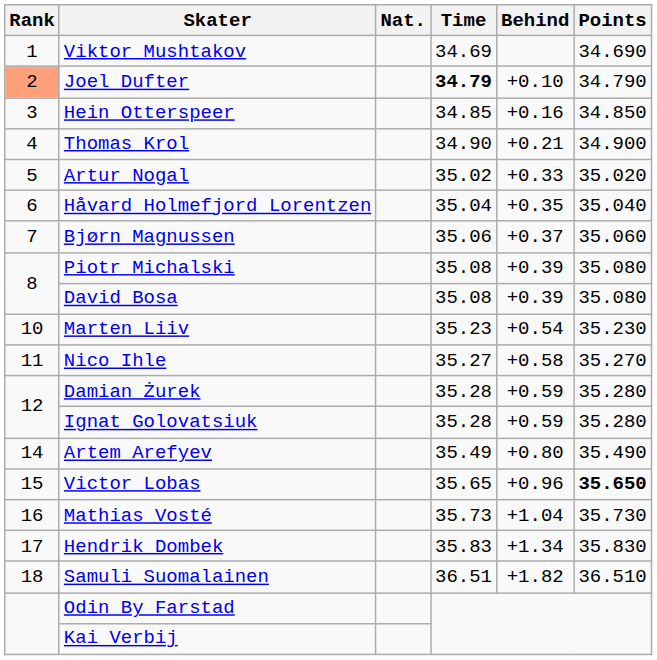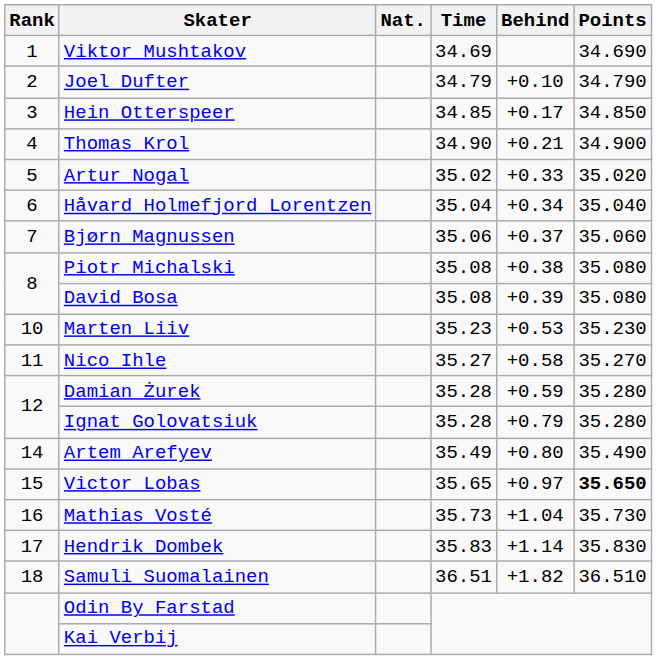(32, 82) lightsalmon background -> (32, 82) no background
(464, 82) bold -> (464, 82) normal
(535, 113) +0.16 -> (535, 113) +0.17
(535, 206) +0.35 -> (535, 206) +0.34
(535, 268) +0.39 -> (535, 268) +0.38
(535, 330) +0.54 -> (535, 330) +0.53
(535, 422) +0.59 -> (535, 422) +0.79
(535, 484) +0.96 -> (535, 484) +0.97
(535, 546) +1.34 -> (535, 546) +1.14
